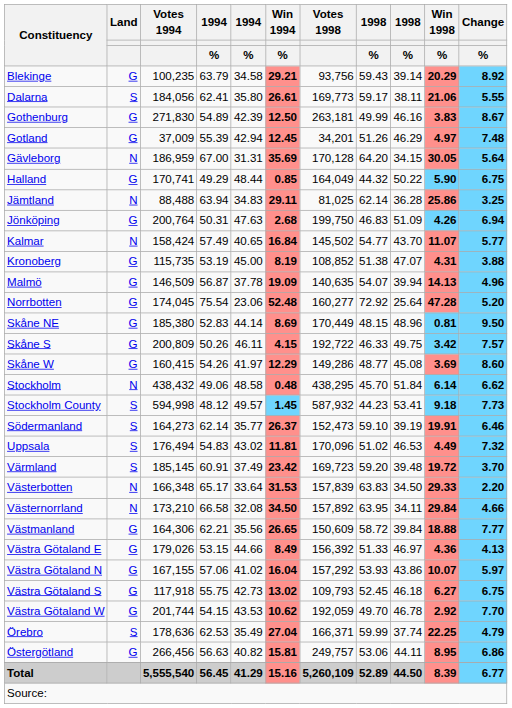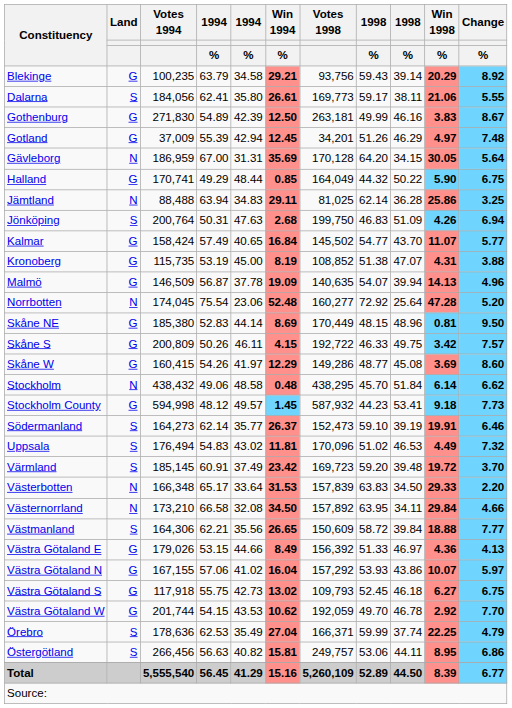(133, 220) G -> (134, 220) S
(133, 241) N -> (133, 241) G
(133, 302) G -> (133, 302) N
(134, 405) S -> (133, 405) G
(133, 529) G -> (134, 529) S
(133, 652) G -> (134, 652) S
